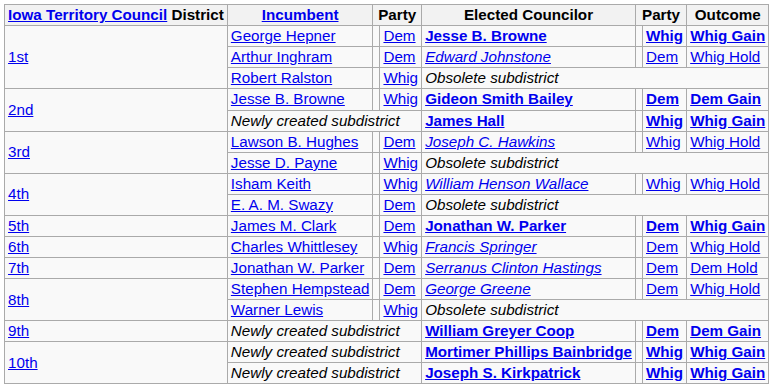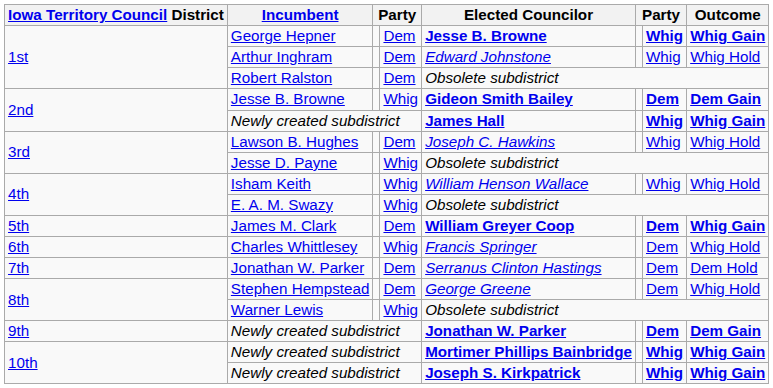(662, 57) Dem -> (663, 57) Whig
(401, 78) Whig -> (399, 78) Dem
(399, 204) Dem -> (401, 204) Whig
(496, 225) Jonathan W. Parker -> (500, 225) William Greyer Coop
(500, 331) William Greyer Coop -> (496, 331) Jonathan W. Parker
